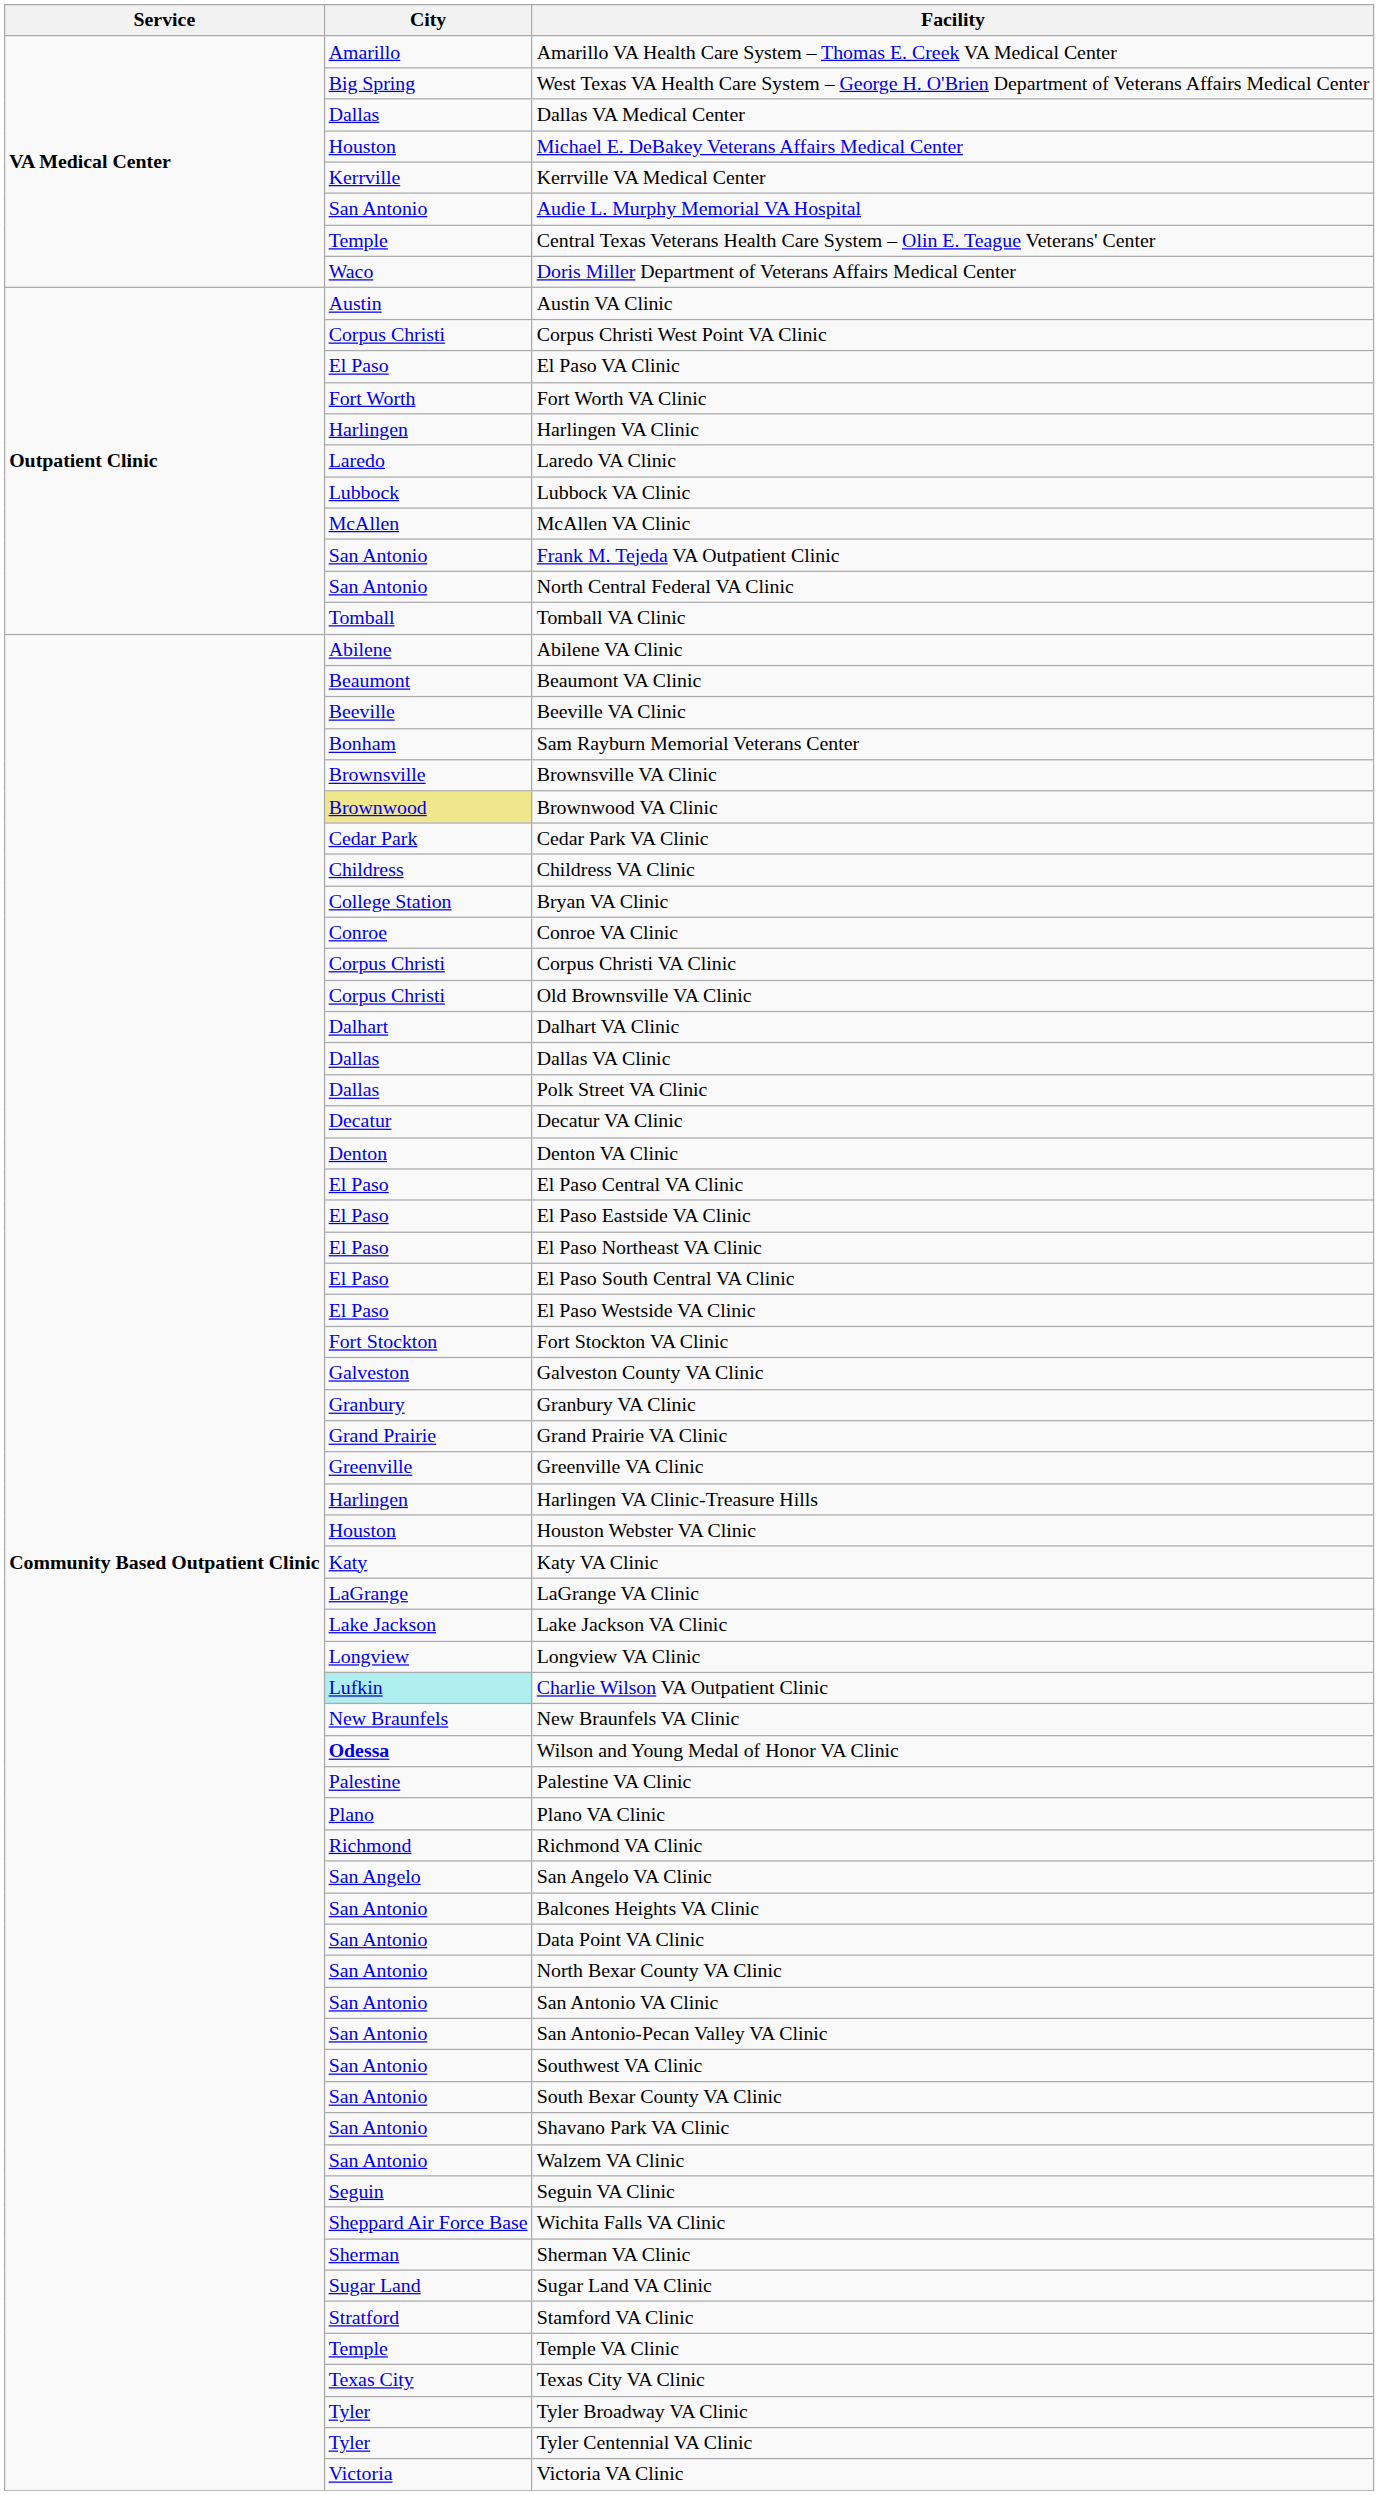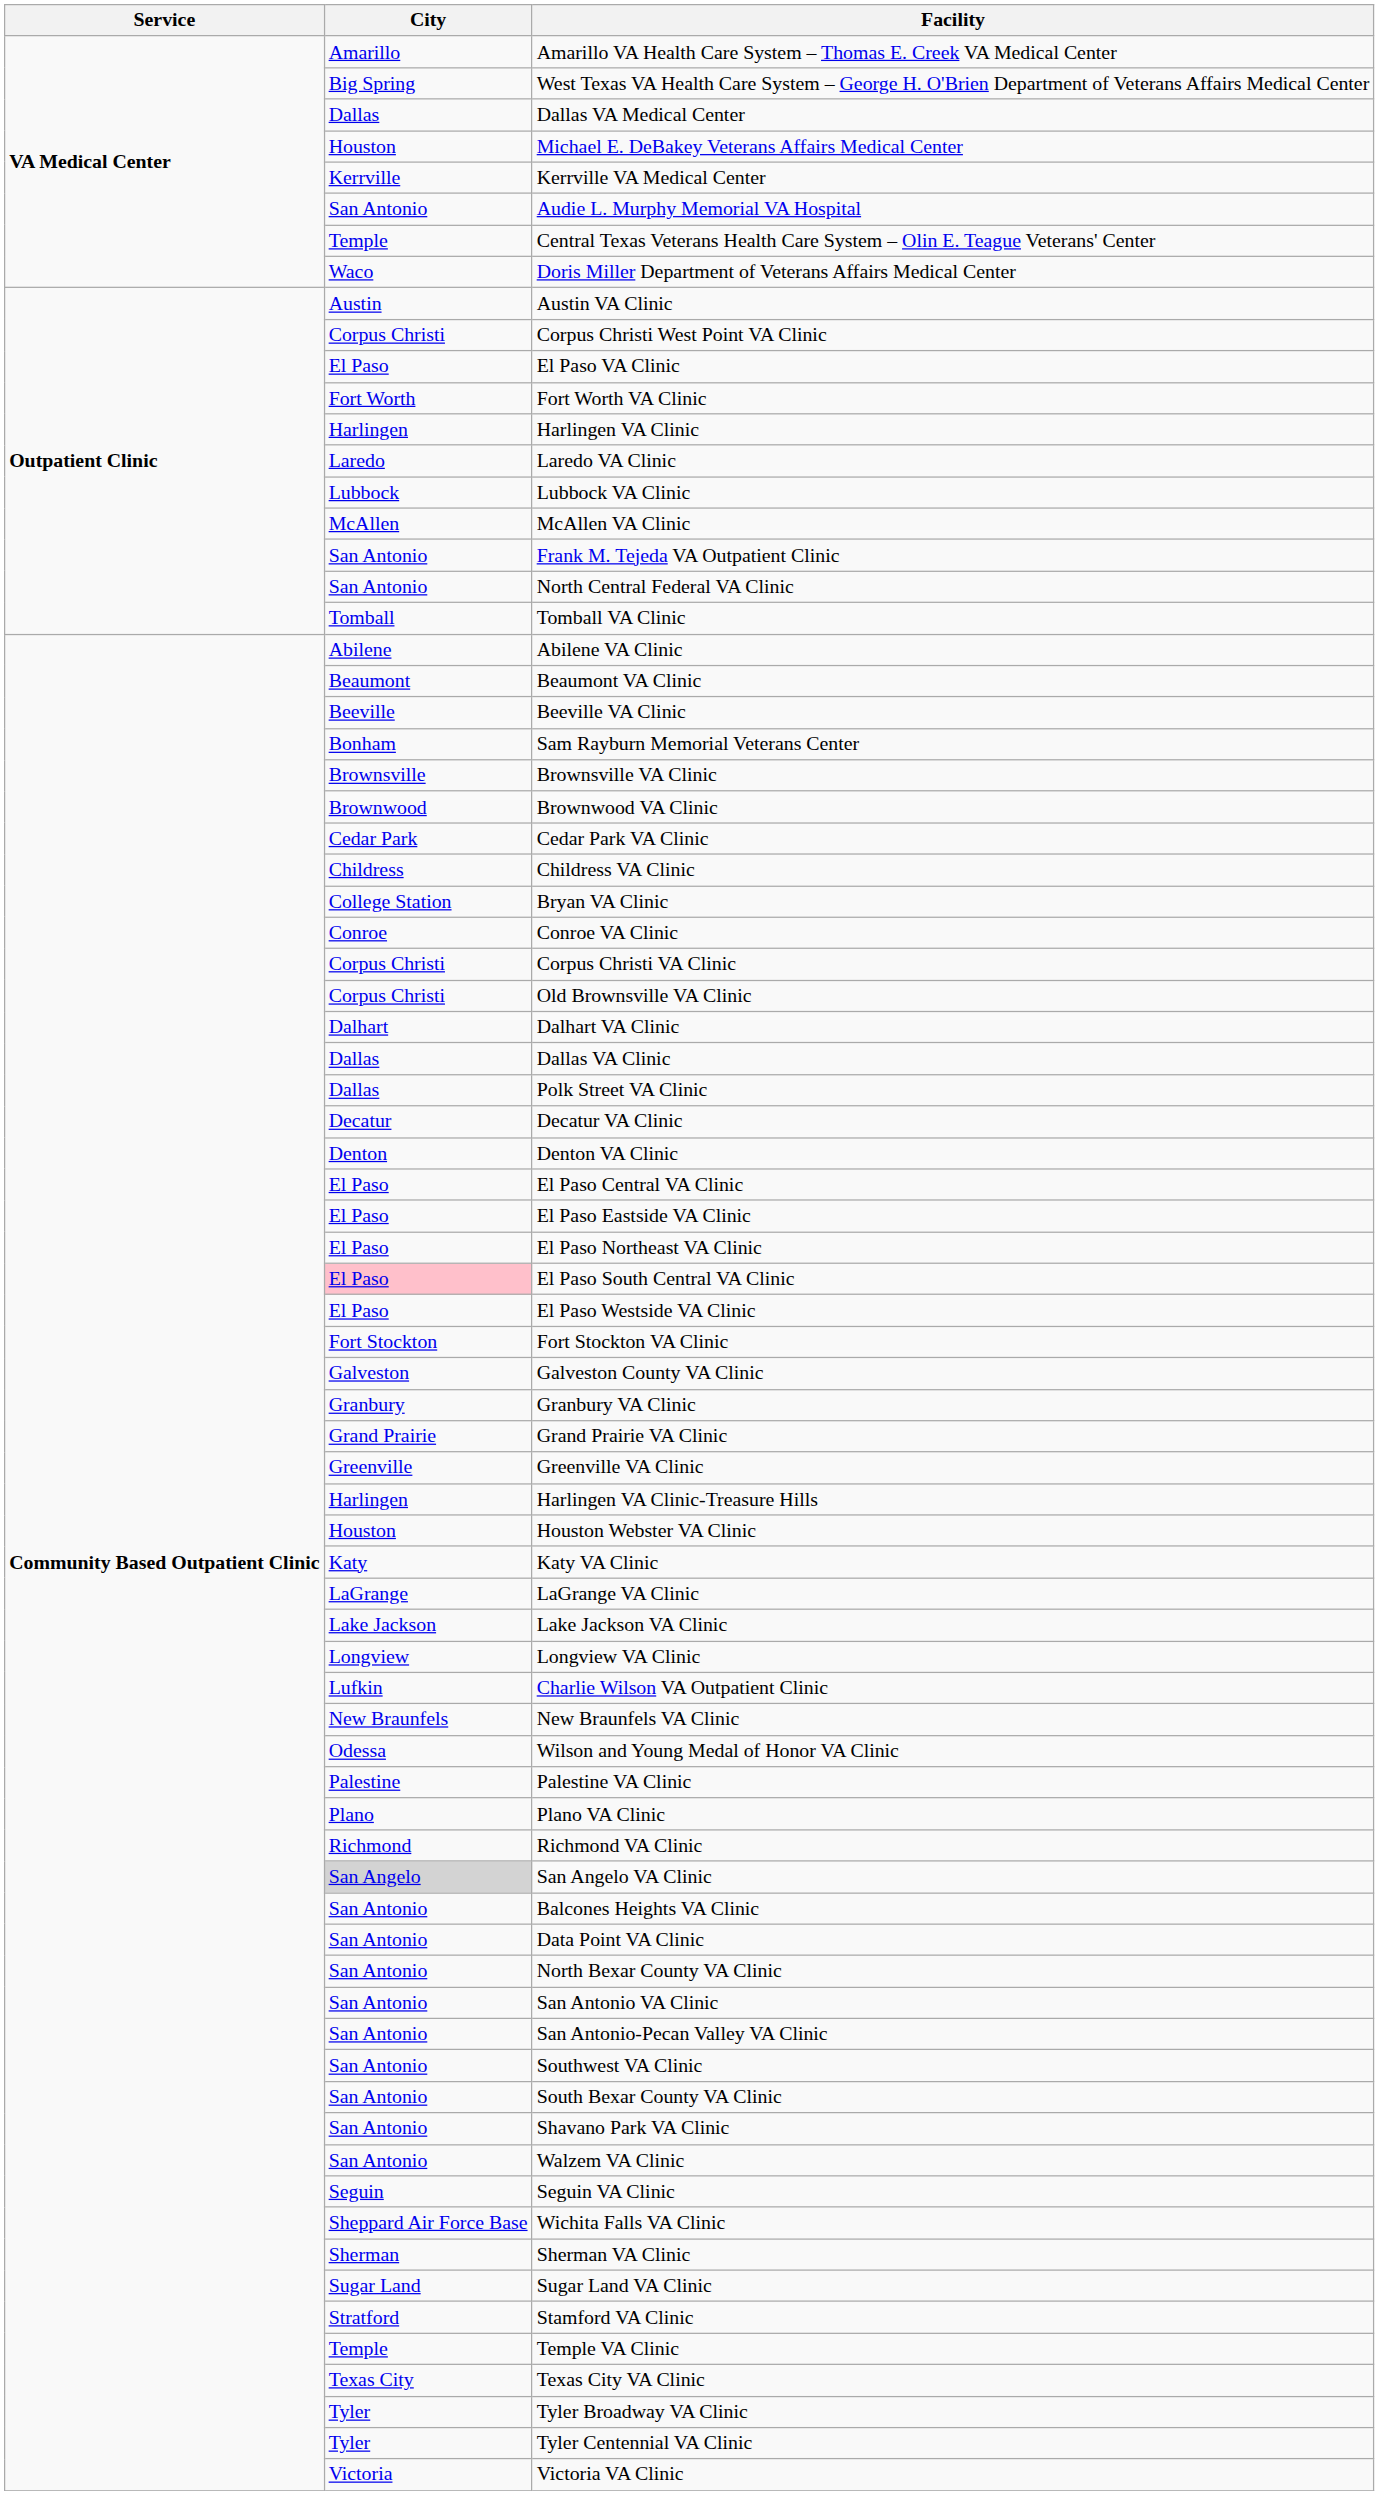(378, 806) khaki background -> (378, 806) no background
(359, 1278) no background -> (359, 1278) pink background
(356, 1687) paleturquoise background -> (356, 1687) no background
(359, 1750) bold -> (357, 1750) normal
(375, 1876) no background -> (375, 1876) lightgrey background
